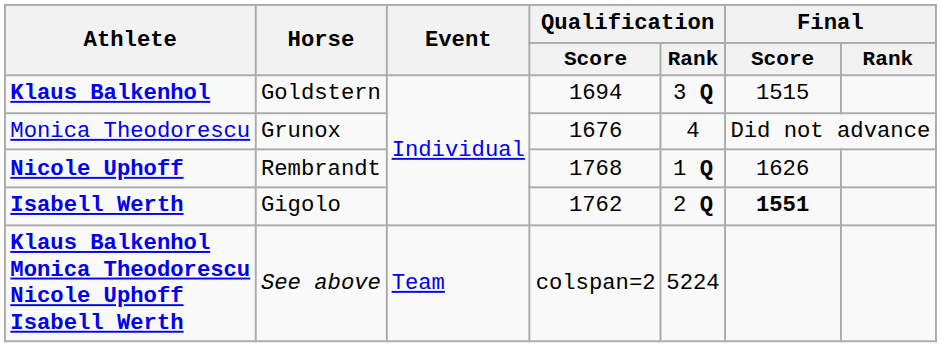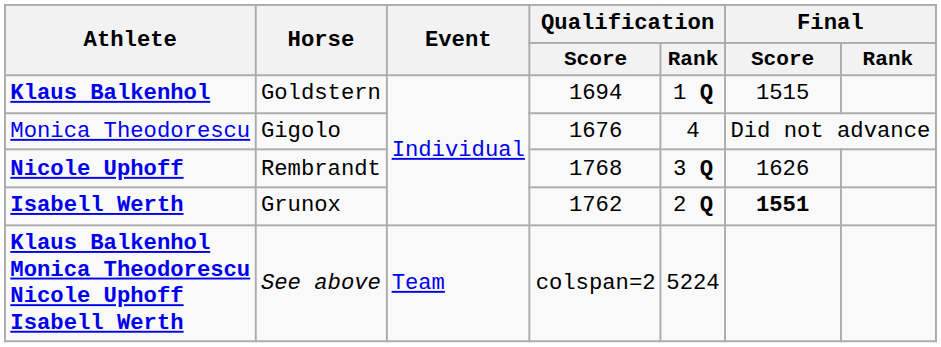(693, 94) 3 Q -> (693, 94) 1 Q
(301, 131) Grunox -> (301, 131) Gigolo
(693, 168) 1 Q -> (693, 168) 3 Q
(301, 206) Gigolo -> (301, 206) Grunox
